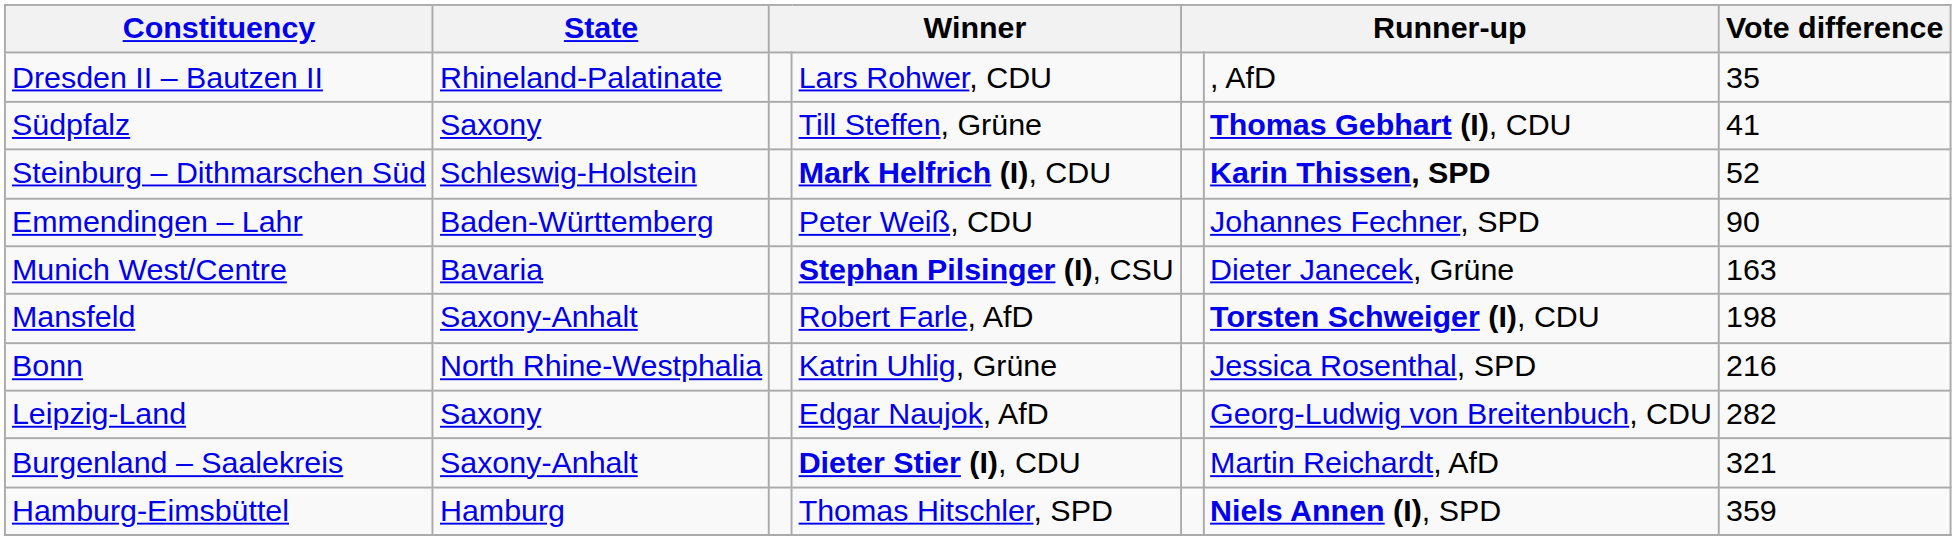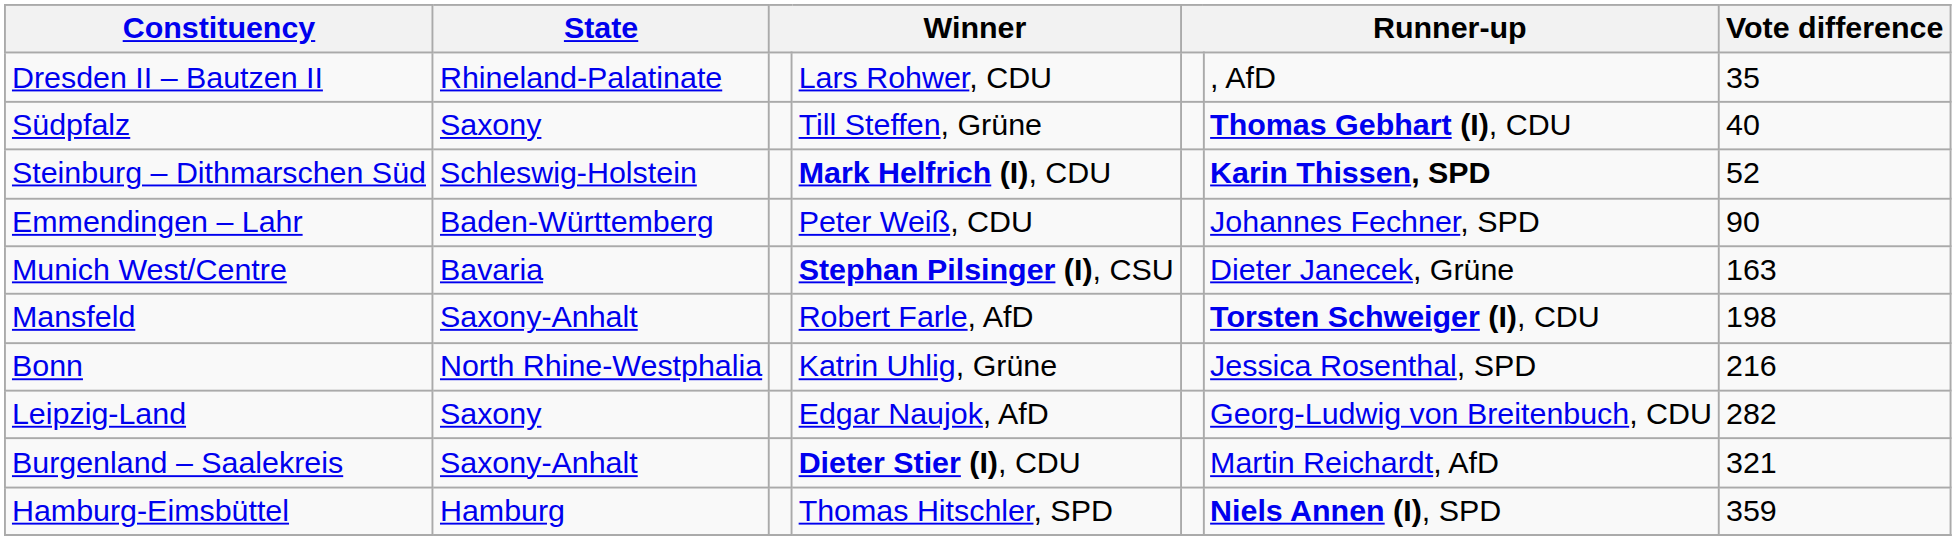(1743, 125) 41 -> (1743, 125) 40
